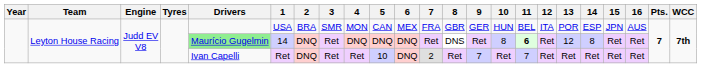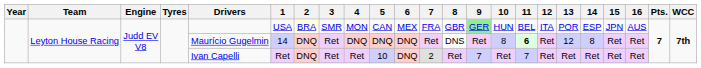(307, 27) no background -> (307, 27) lightyellow background
(479, 27) no background -> (479, 27) lightgreen background
(230, 41) lightgreen background -> (230, 41) no background
